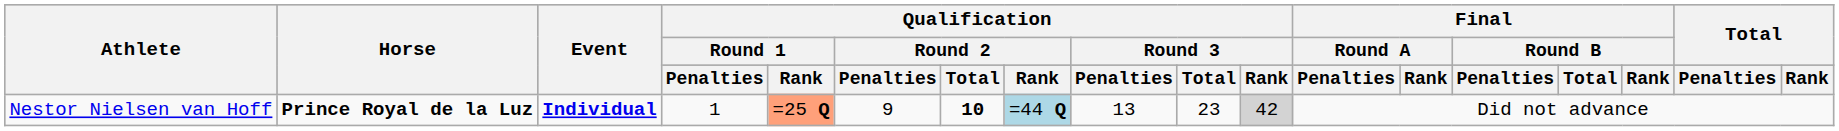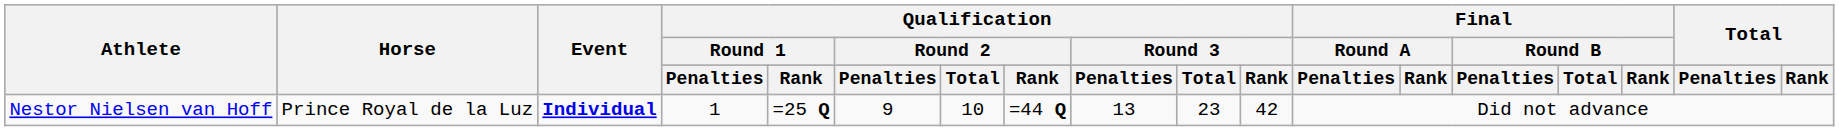(407, 109) bold -> (407, 109) normal
(801, 109) lightsalmon background -> (801, 109) no background
(973, 109) bold -> (973, 109) normal
(1037, 109) lightblue background -> (1037, 109) no background
(1267, 109) lightgrey background -> (1267, 109) no background
